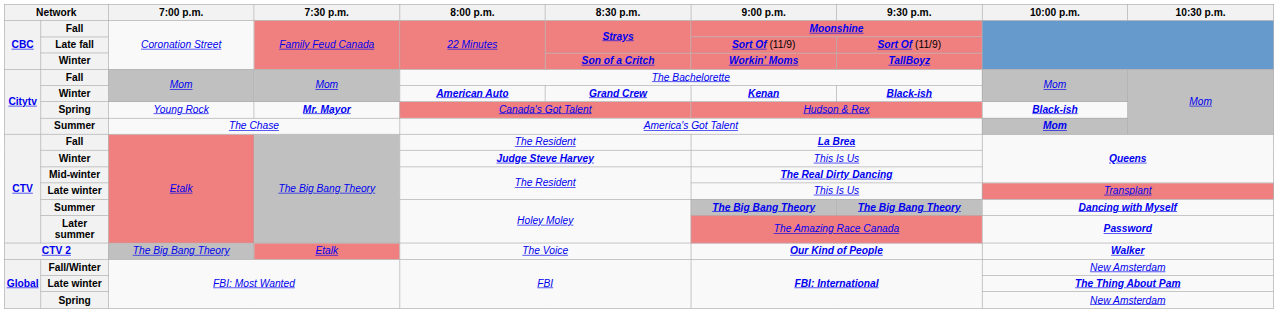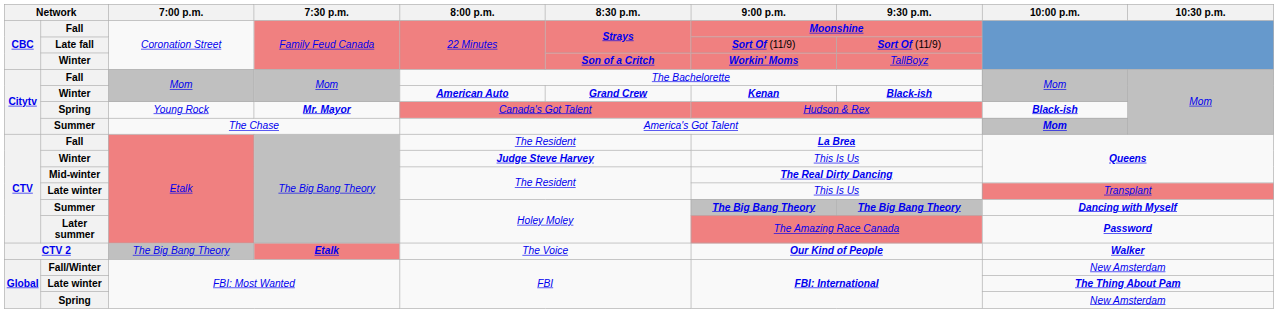(909, 61) bold -> (909, 61) normal
(327, 251) normal -> (327, 251) bold
